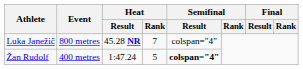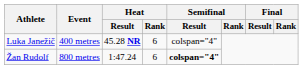(79, 42) 800 metres -> (79, 42) 400 metres
(155, 42) 7 -> (155, 42) 6
(79, 57) 400 metres -> (79, 57) 800 metres
(155, 57) 5 -> (155, 57) 6
